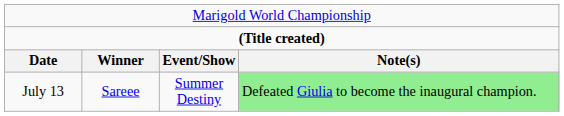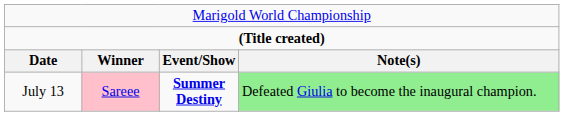(121, 91) no background -> (121, 91) pink background
(199, 91) normal -> (199, 91) bold
